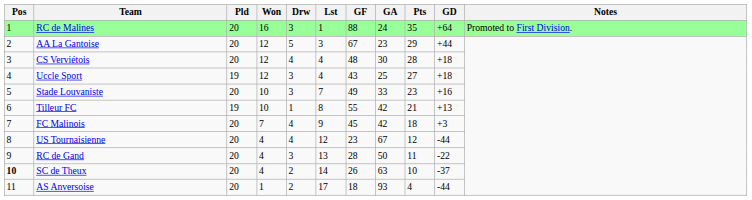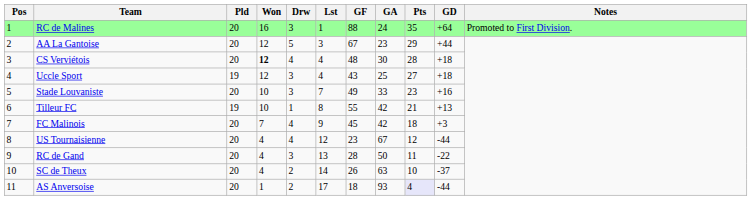(264, 60) normal -> (264, 60) bold
(11, 171) bold -> (11, 171) normal
(410, 187) no background -> (410, 187) lavender background
